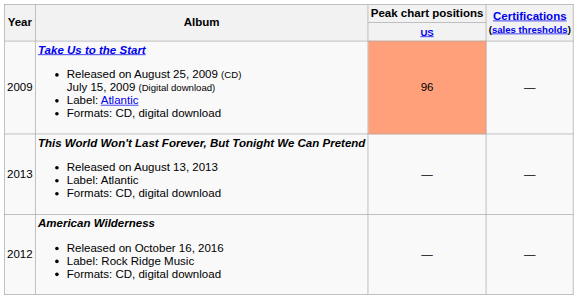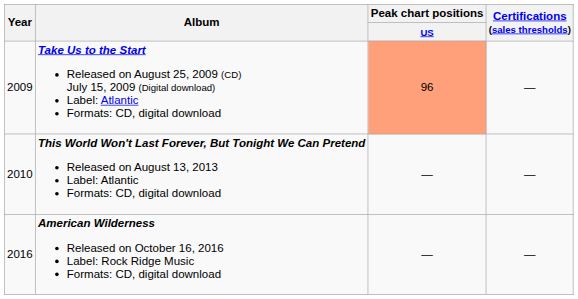(20, 174) 2013 -> (20, 174) 2010
(20, 254) 2012 -> (20, 254) 2016
